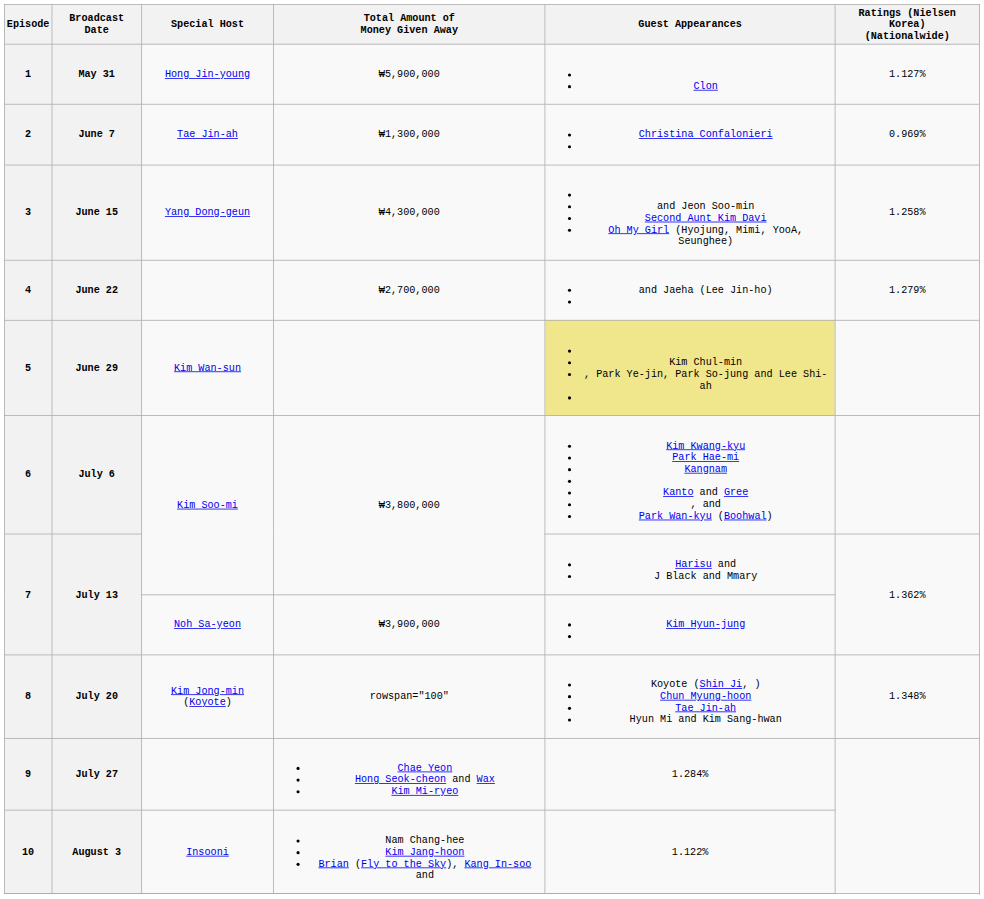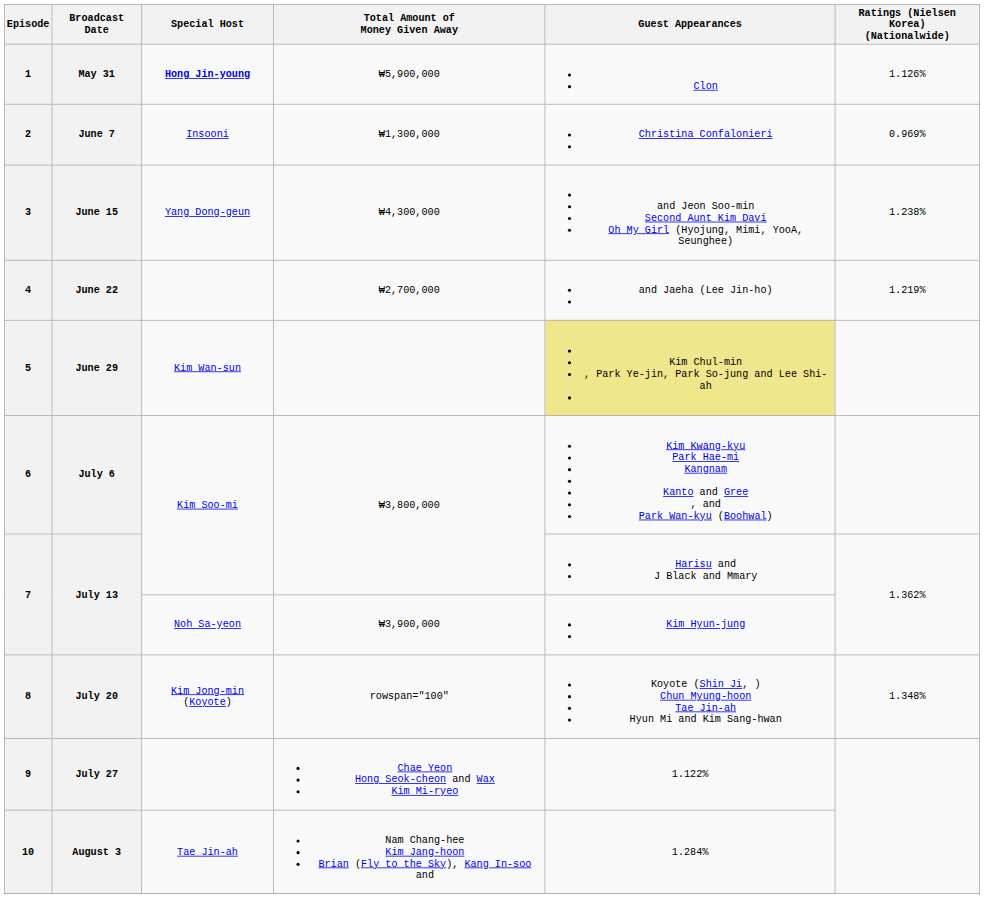(208, 74) normal -> (208, 74) bold
(907, 74) 1.127% -> (907, 74) 1.126%
(208, 135) Tae Jin-ah -> (208, 135) Insooni
(907, 212) 1.258% -> (907, 212) 1.238%
(907, 290) 1.279% -> (907, 290) 1.219%
(690, 774) 1.284% -> (690, 774) 1.122%
(208, 852) Insooni -> (208, 852) Tae Jin-ah
(690, 852) 1.122% -> (690, 852) 1.284%
